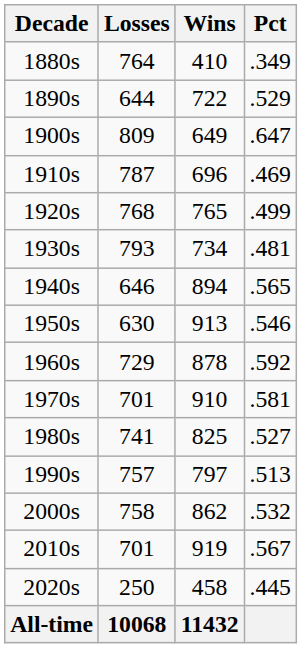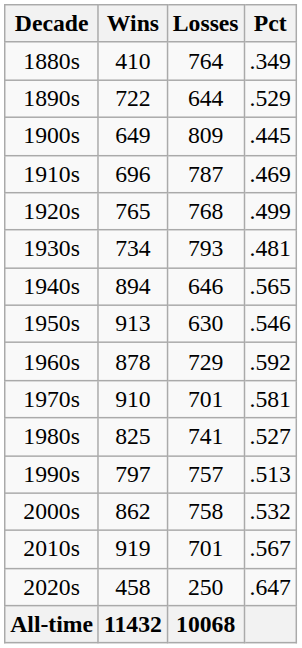columns swapped: (210, 23) <-> (137, 23)
(270, 135) .647 -> (270, 135) .445
(270, 586) .445 -> (270, 586) .647
